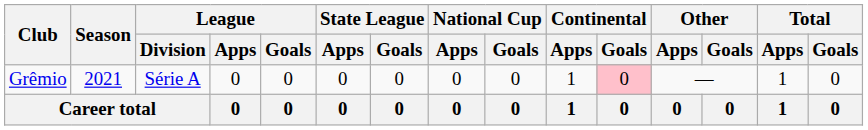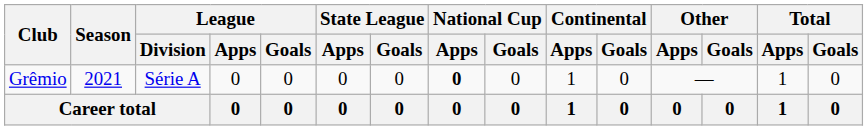(457, 79) normal -> (457, 79) bold
(624, 79) pink background -> (624, 79) no background
